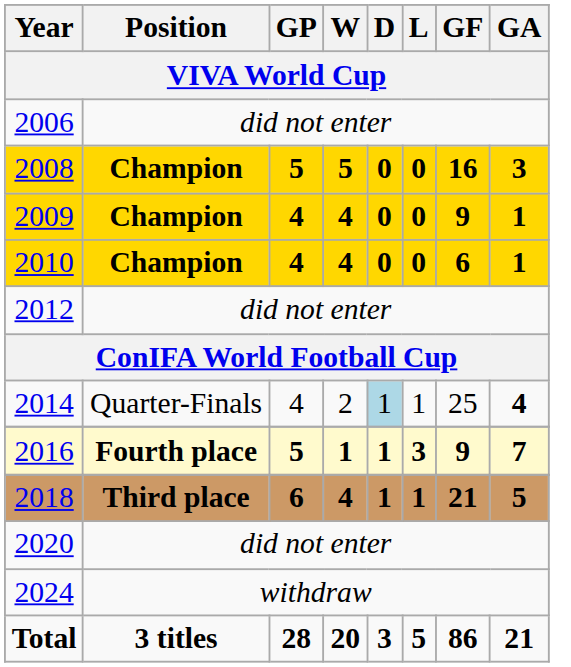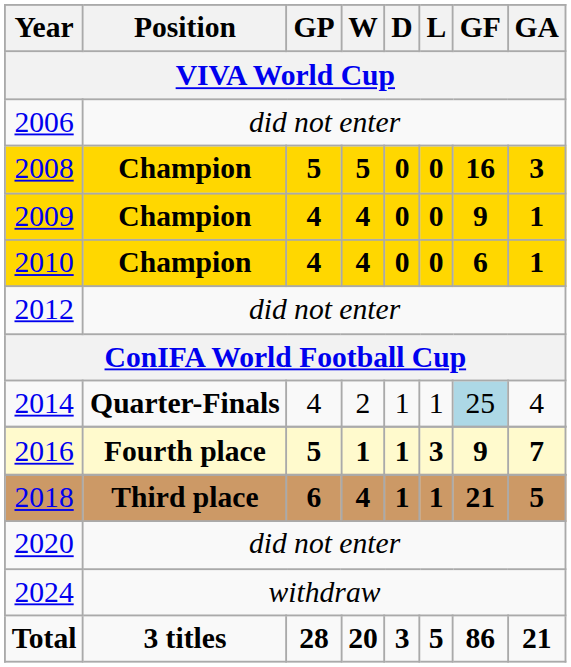(176, 403) normal -> (185, 403) bold
(384, 403) lightblue background -> (402, 403) no background
(463, 403) no background -> (480, 403) lightblue background
(519, 403) bold -> (537, 403) normal
